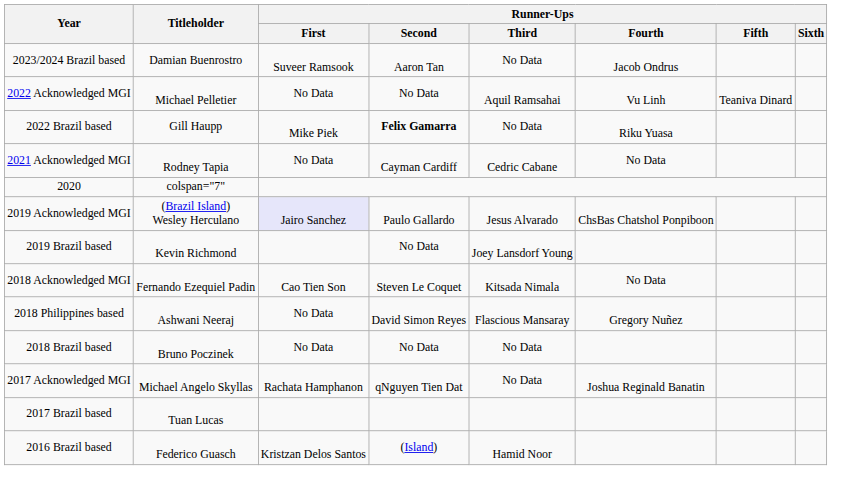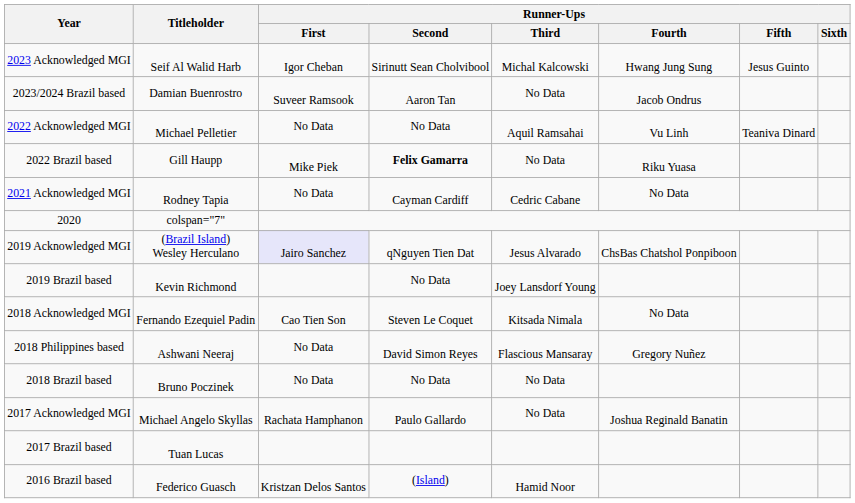+ row: (69, 59)
(419, 220) Paulo Gallardo -> (430, 253) qNguyen Tien Dat
(419, 387) qNguyen Tien Dat -> (430, 420) Paulo Gallardo
